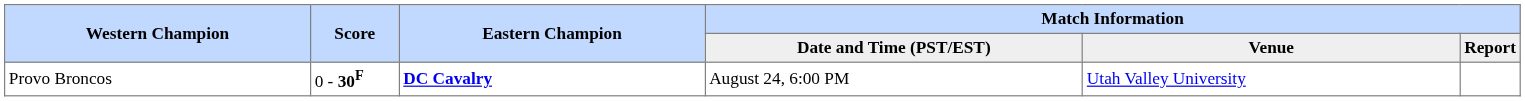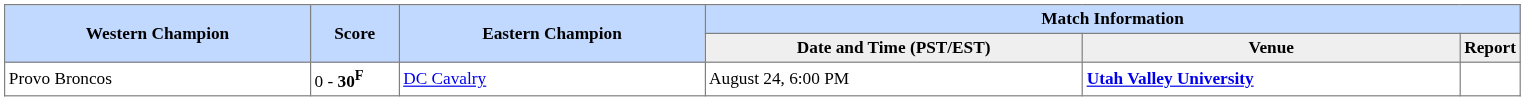(448, 78) bold -> (445, 78) normal
(1166, 78) normal -> (1170, 78) bold
